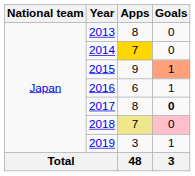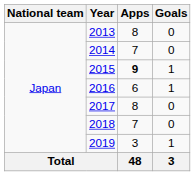(135, 50) gold background -> (135, 50) no background
(135, 69) normal -> (135, 69) bold
(171, 69) lightsalmon background -> (171, 69) no background
(171, 106) bold -> (171, 106) normal
(135, 124) khaki background -> (135, 124) no background
(171, 124) pink background -> (171, 124) no background
